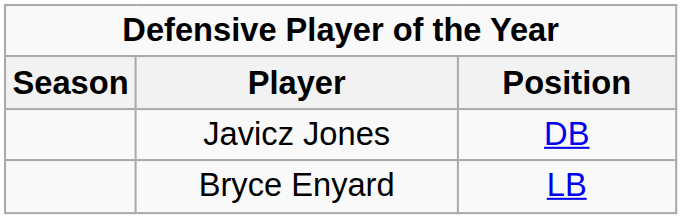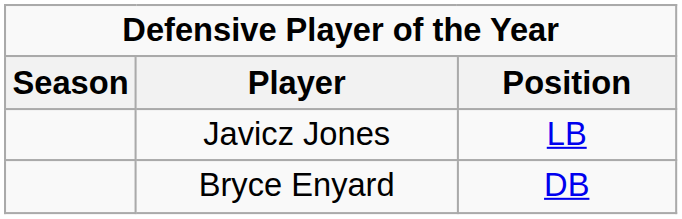(567, 133) DB -> (567, 133) LB
(567, 185) LB -> (567, 185) DB
